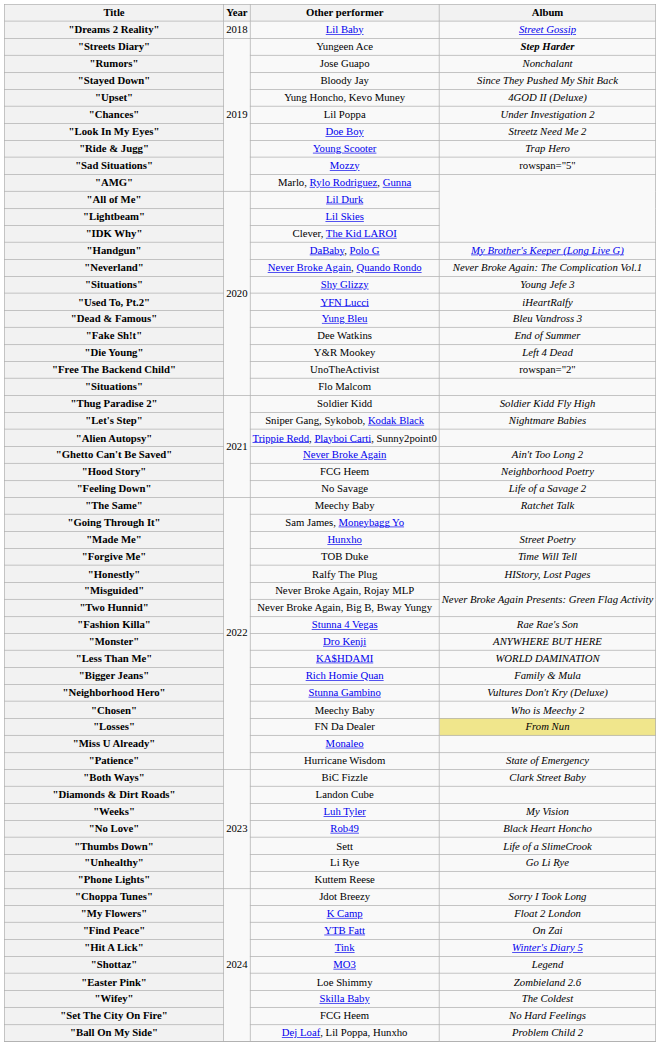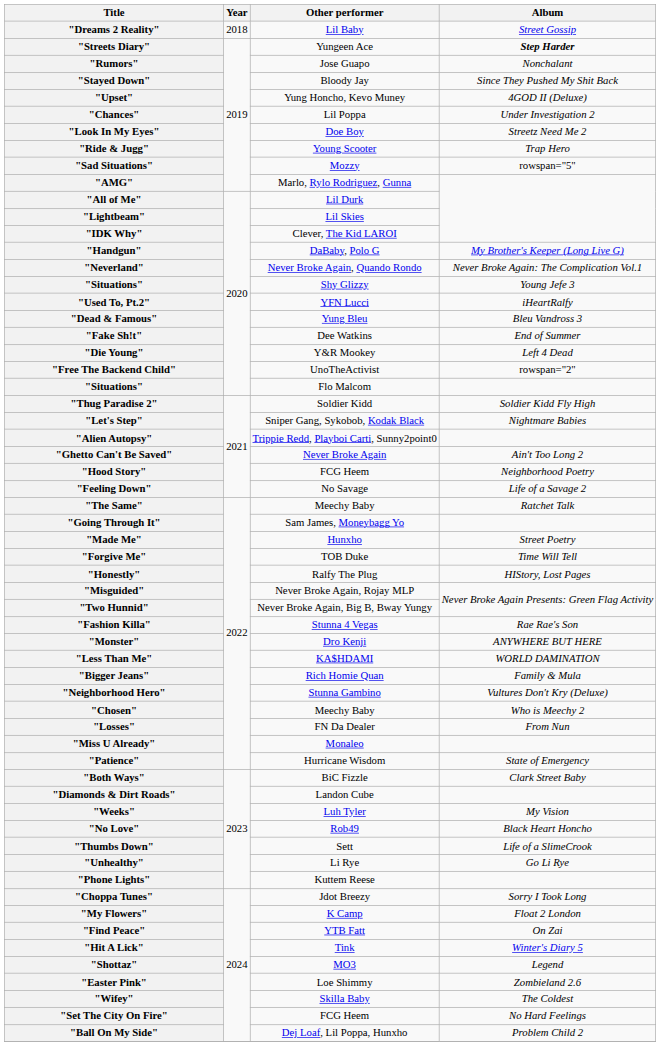(548, 727) khaki background -> (548, 727) no background
